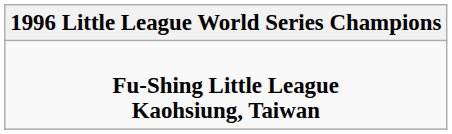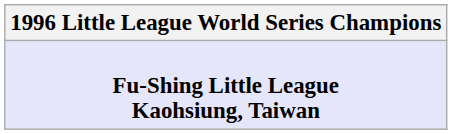(226, 97) no background -> (226, 97) lavender background
